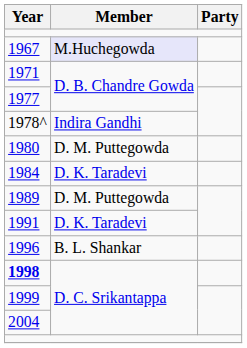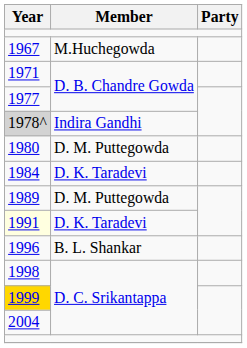(104, 49) lavender background -> (104, 49) no background
(27, 123) no background -> (27, 123) lightgrey background
(24, 223) no background -> (24, 223) lightyellow background
(24, 272) bold -> (24, 272) normal
(24, 297) no background -> (24, 297) gold background
